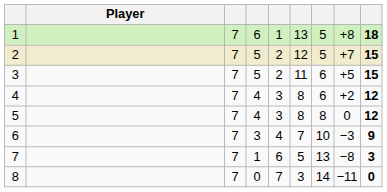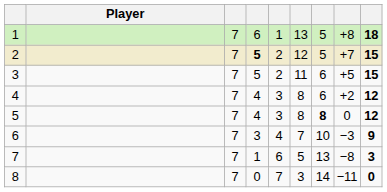(257, 55) normal -> (257, 55) bold
(323, 116) normal -> (323, 116) bold
